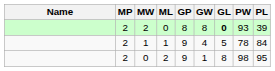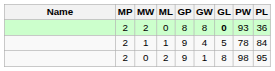(262, 27) 39 -> (262, 27) 36
